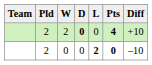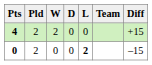columns swapped: (20, 13) <-> (113, 13)
(82, 32) bold -> (71, 32) normal
(136, 32) +10 -> (136, 32) +15
(136, 50) –10 -> (136, 50) –15
